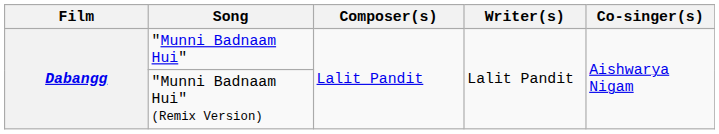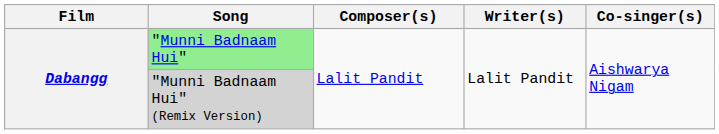(214, 49) no background -> (214, 49) lightgreen background
(214, 99) no background -> (214, 99) lightgrey background
